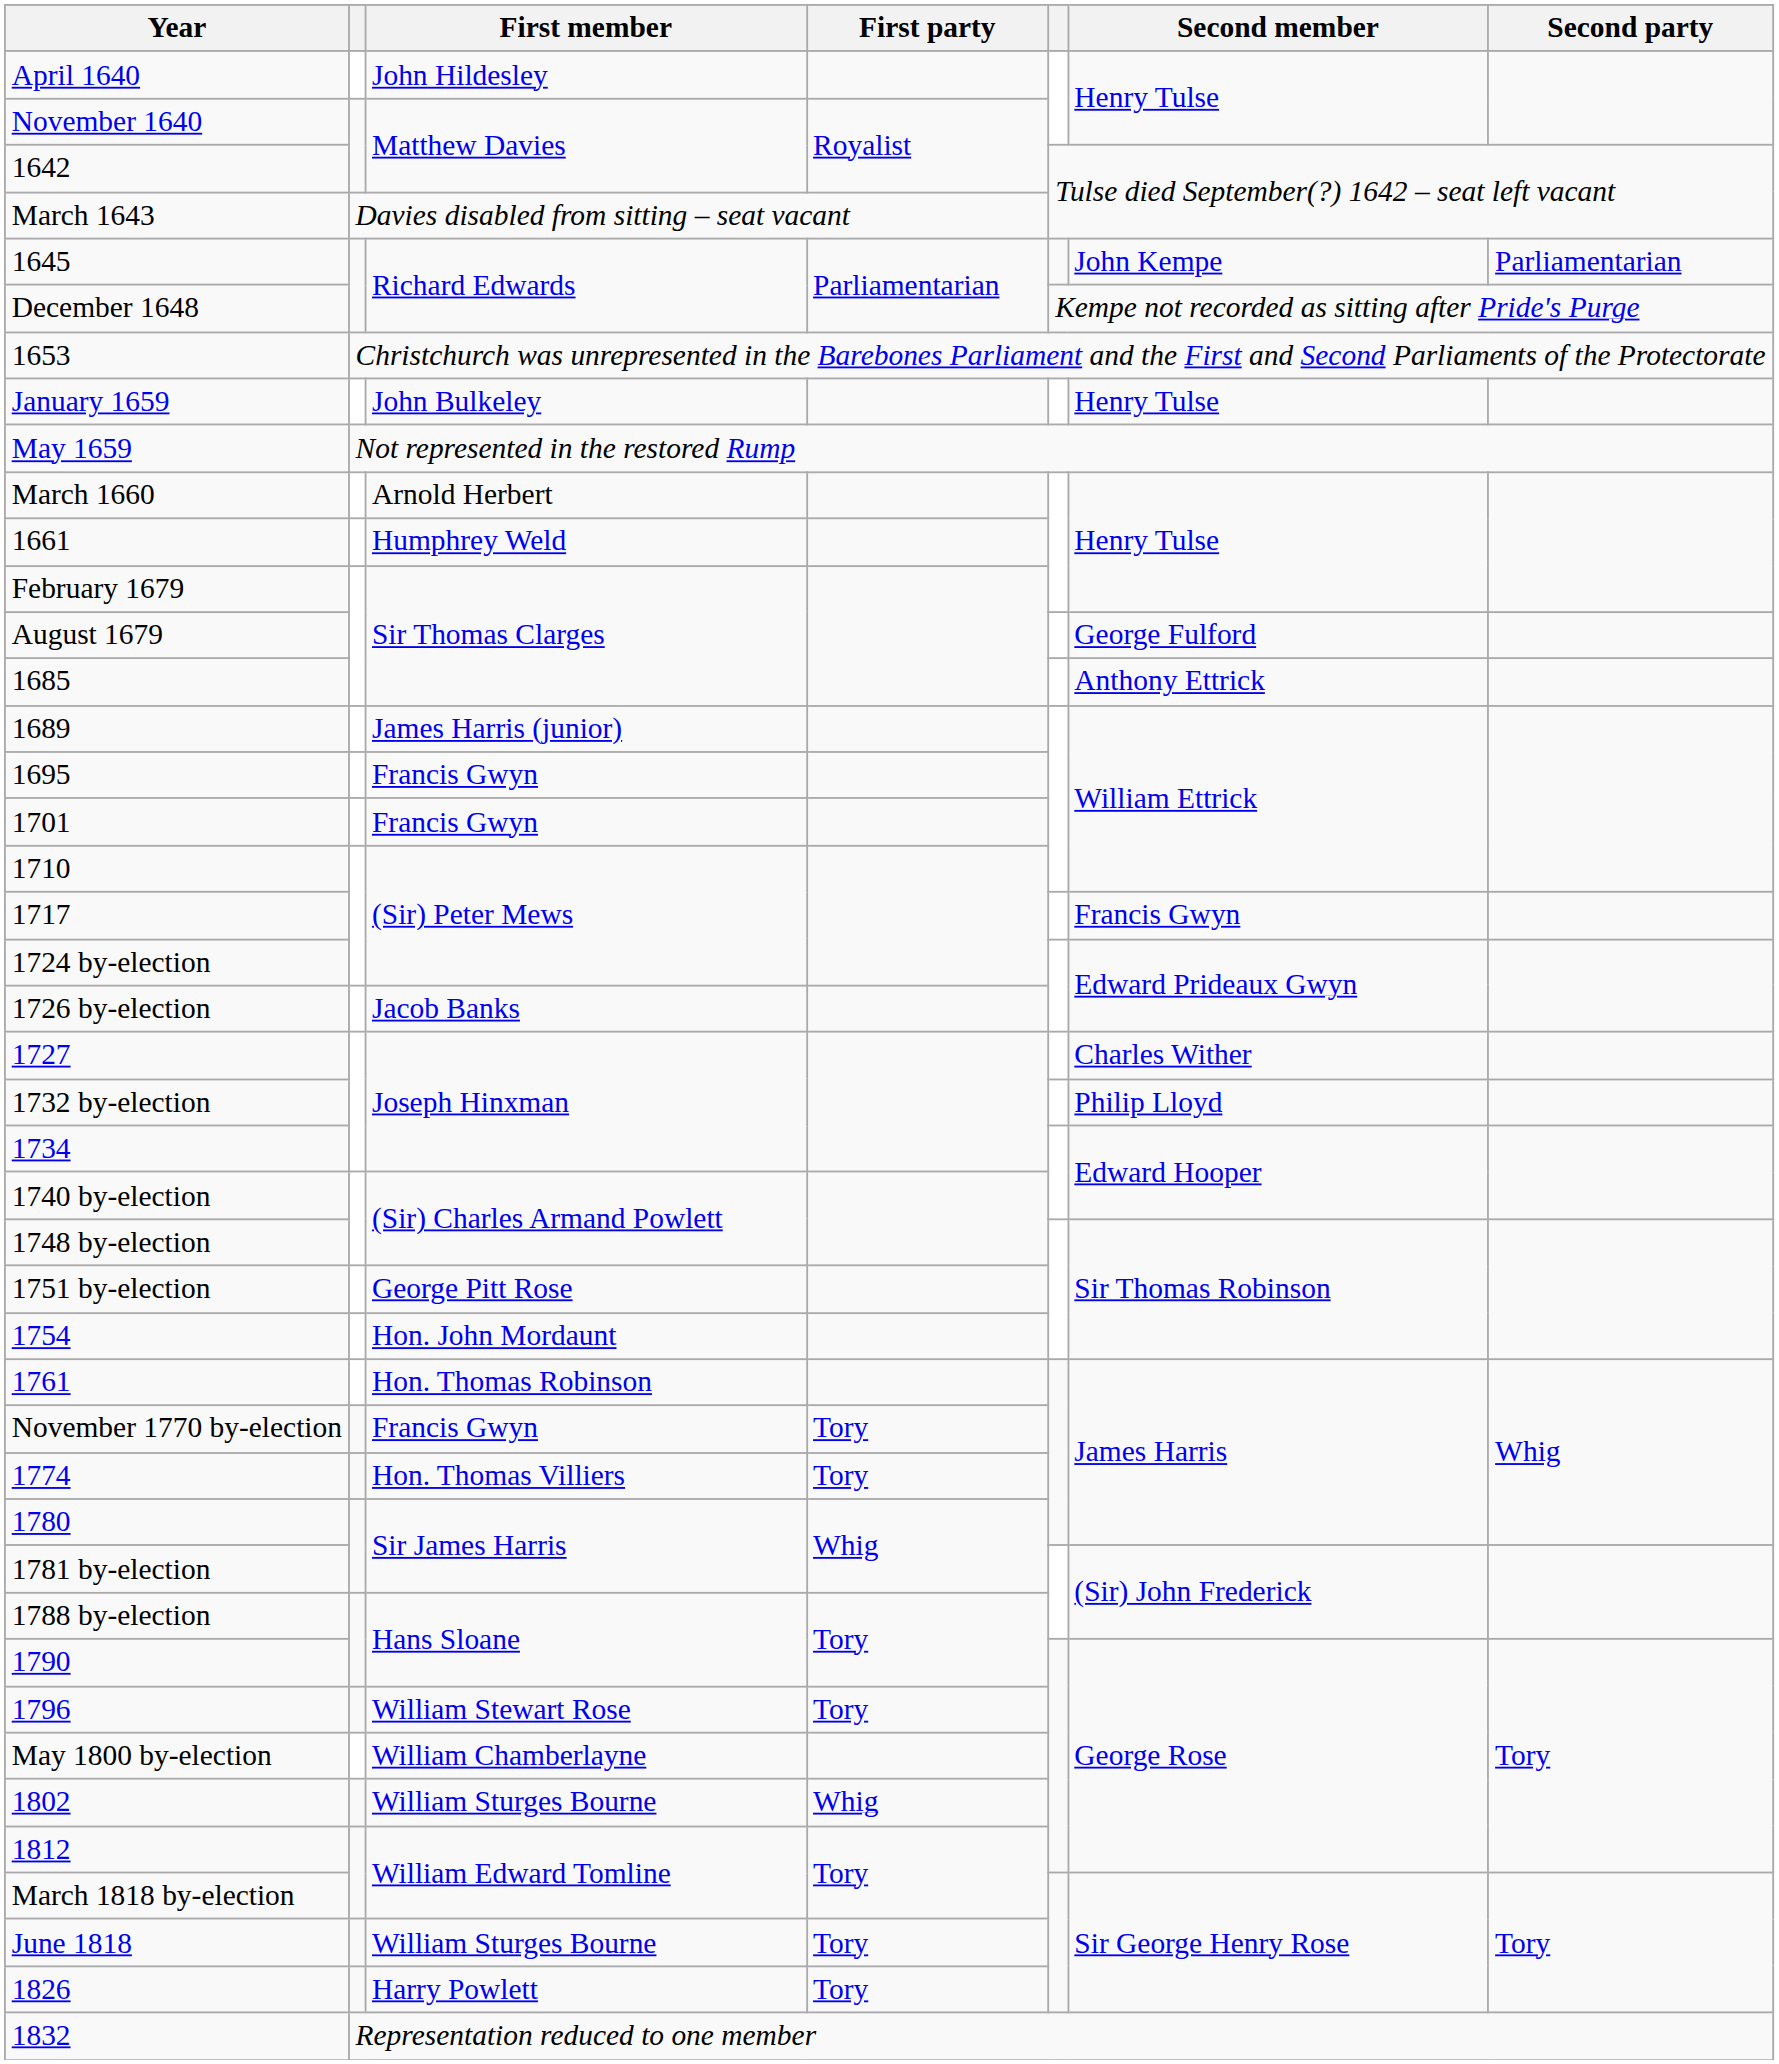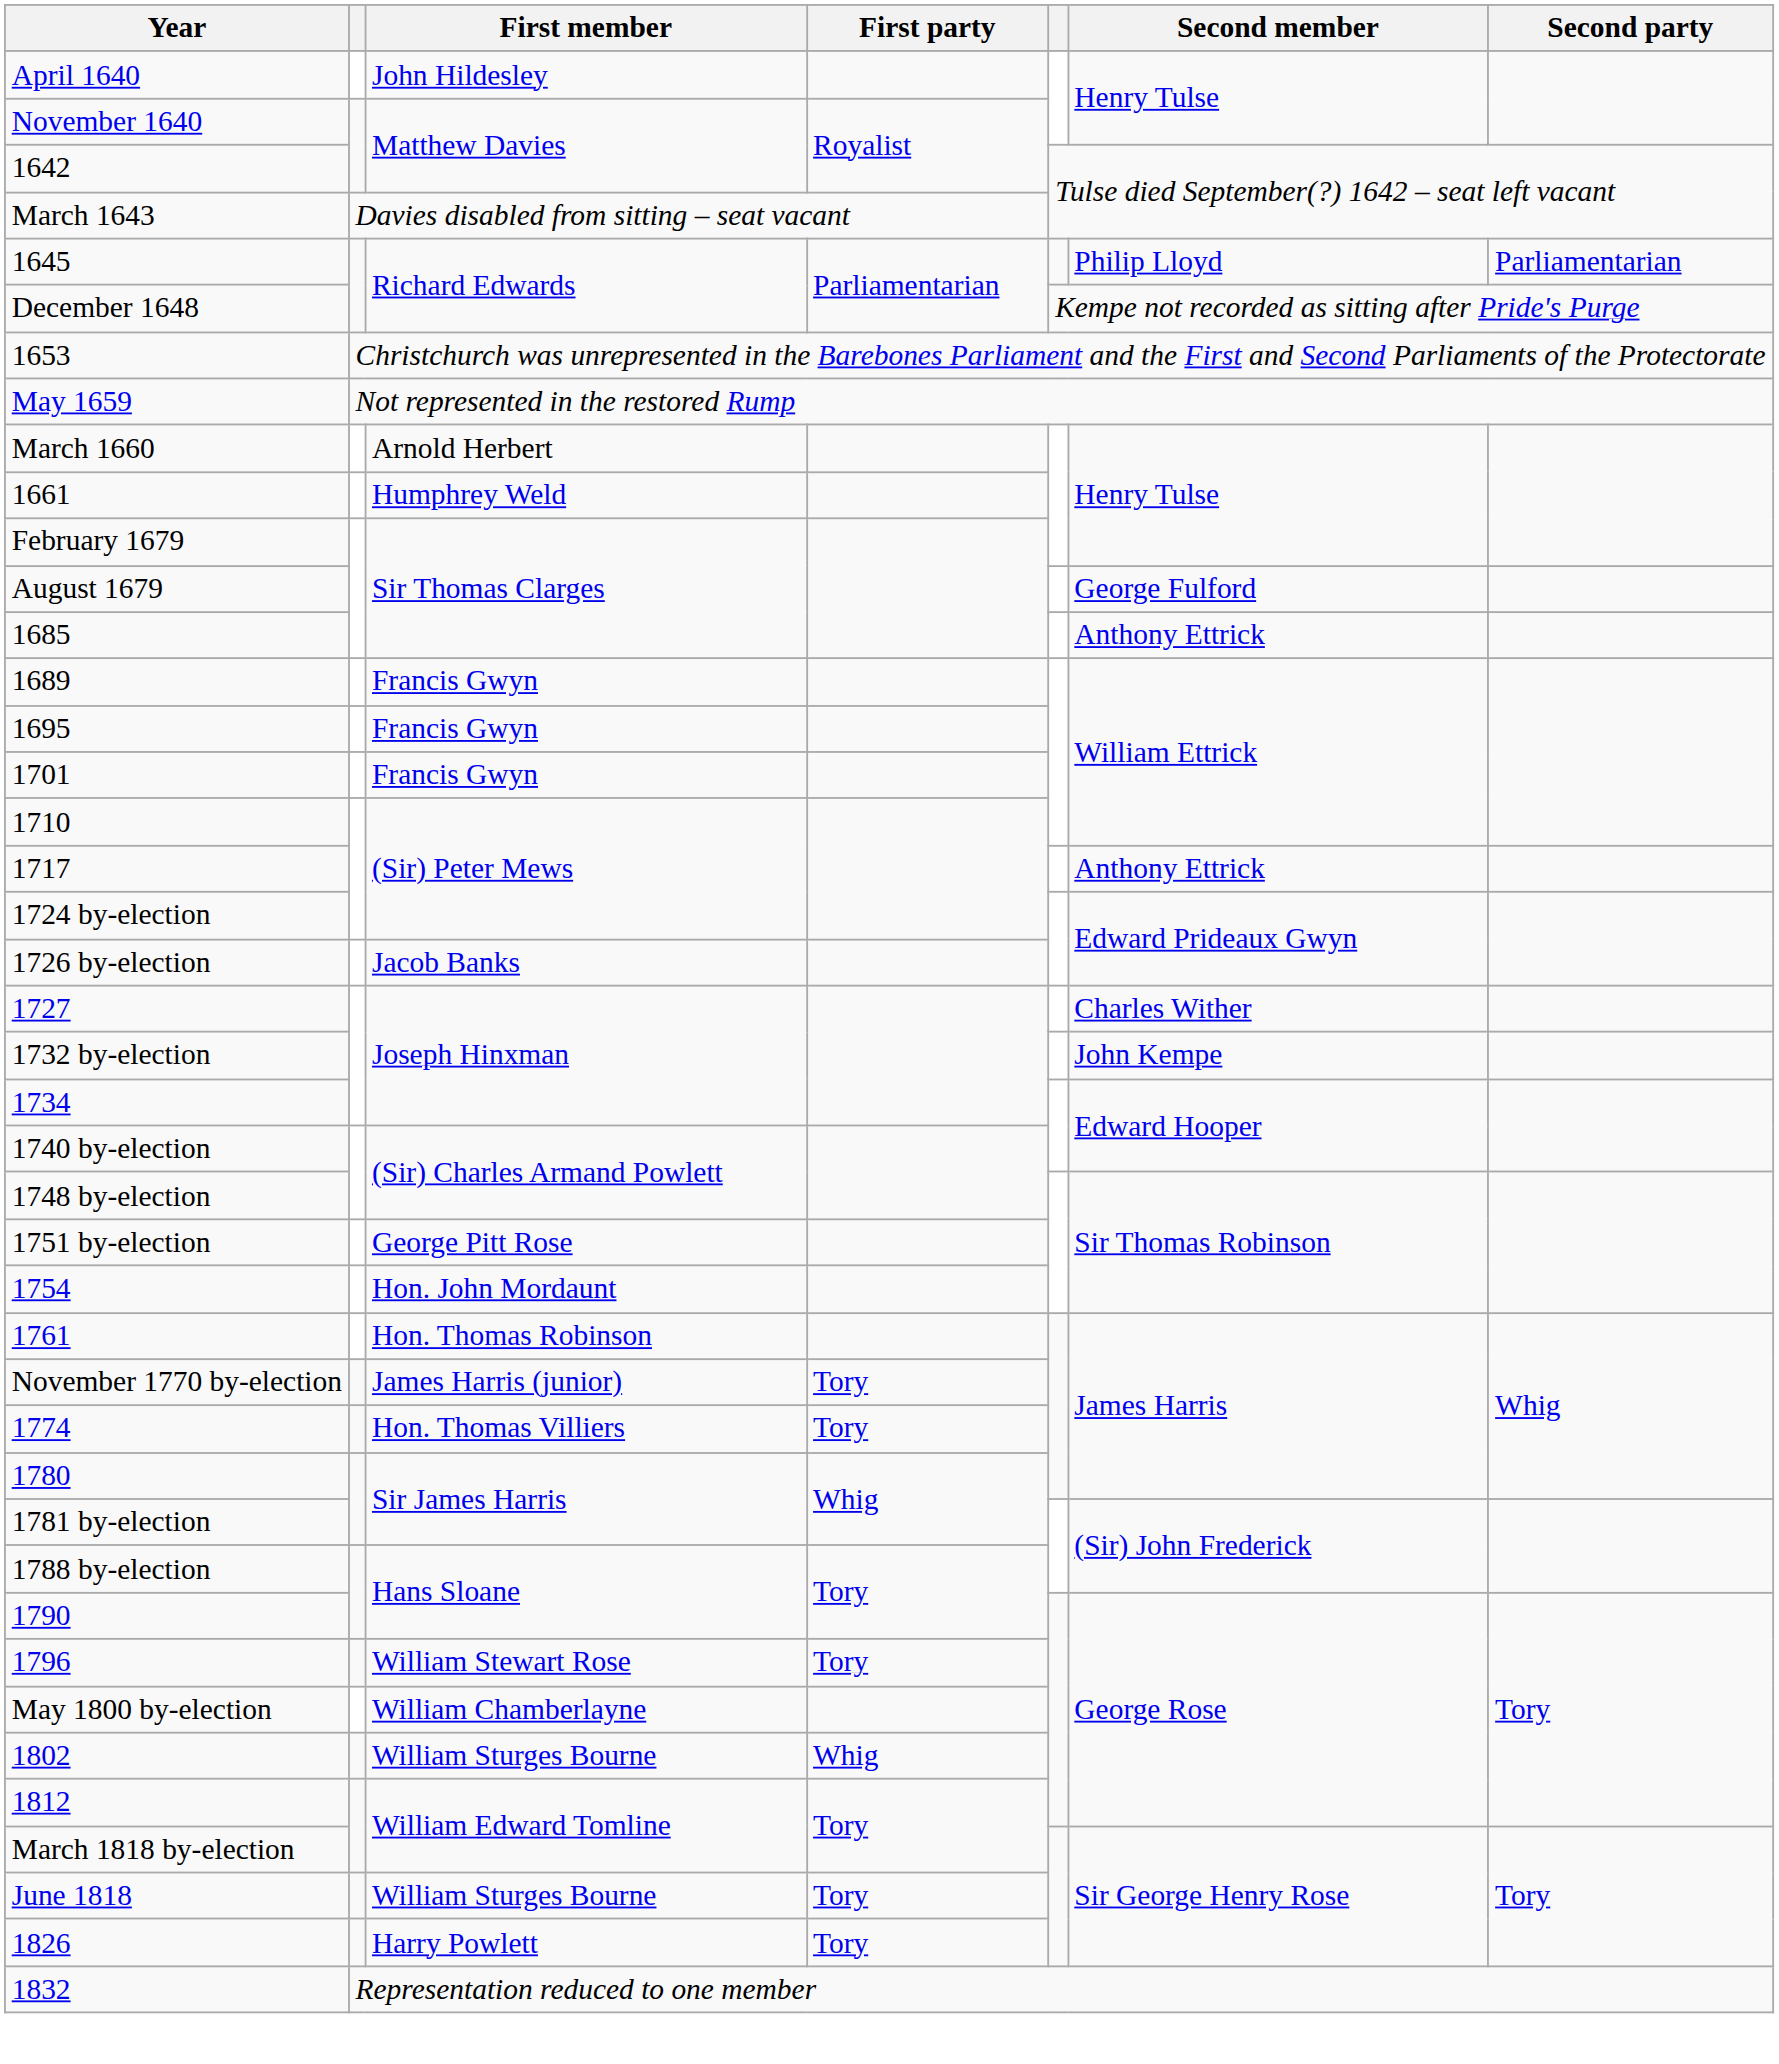(1148, 261) John Kempe -> (1148, 261) Philip Lloyd
- row: (91, 401)
(497, 728) James Harris (junior) -> (455, 681) Francis Gwyn
(1157, 914) Francis Gwyn -> (1170, 868) Anthony Ettrick
(1148, 1101) Philip Lloyd -> (1148, 1055) John Kempe
(455, 1428) Francis Gwyn -> (497, 1381) James Harris (junior)
